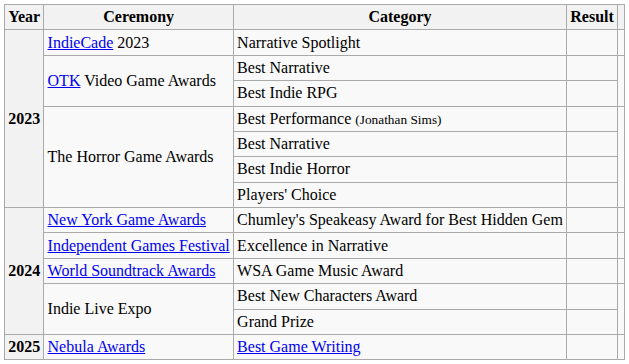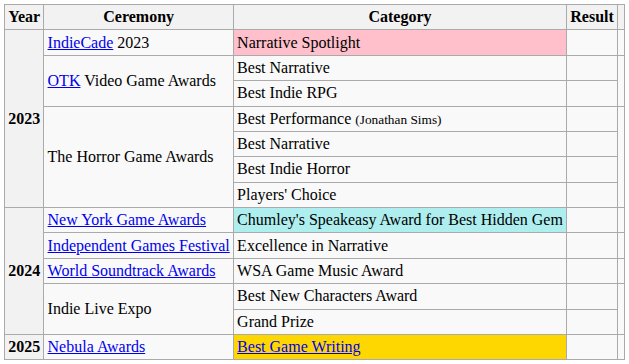(299, 42) no background -> (299, 42) pink background
(400, 220) no background -> (400, 220) paleturquoise background
(299, 347) no background -> (299, 347) gold background
